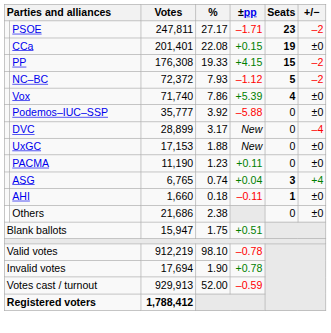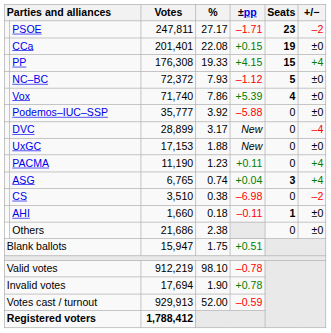(317, 63) –2 -> (317, 63) +4
(317, 79) –2 -> (317, 79) ±0
(317, 163) ±0 -> (317, 163) +4
+ row: (20, 197)
